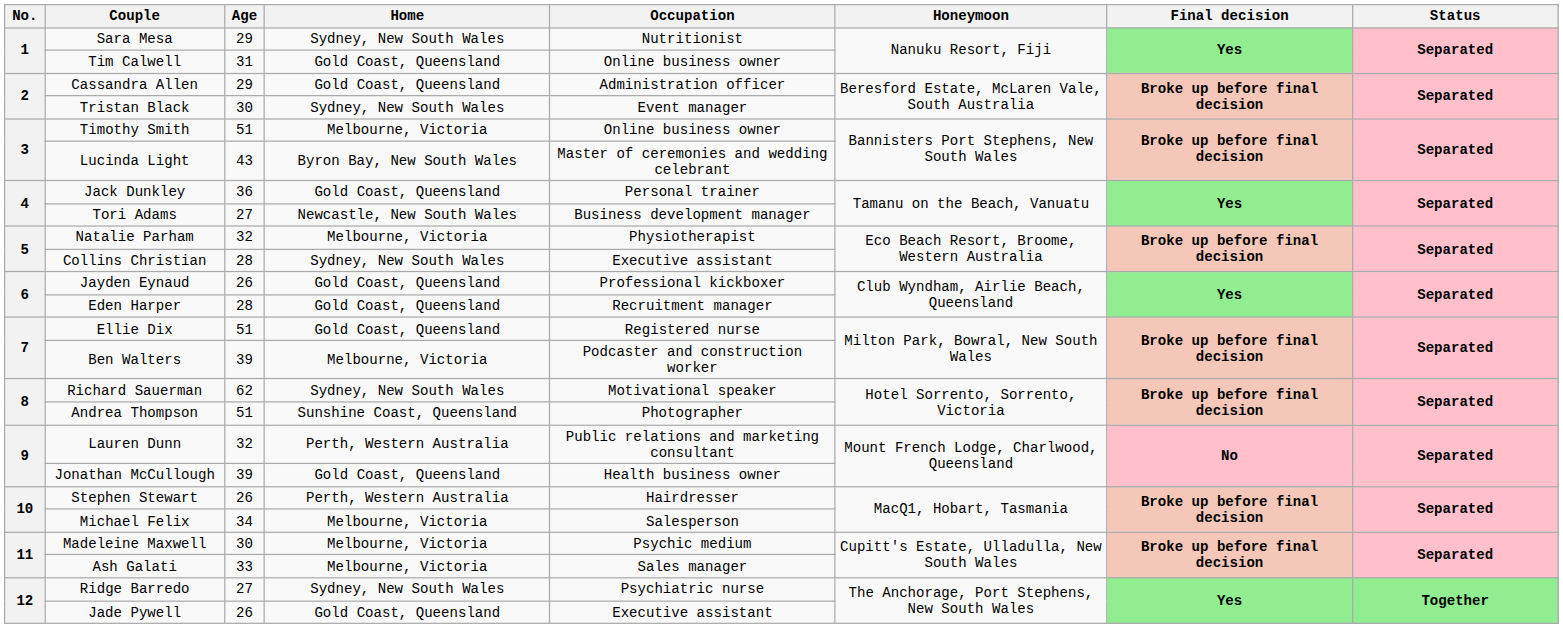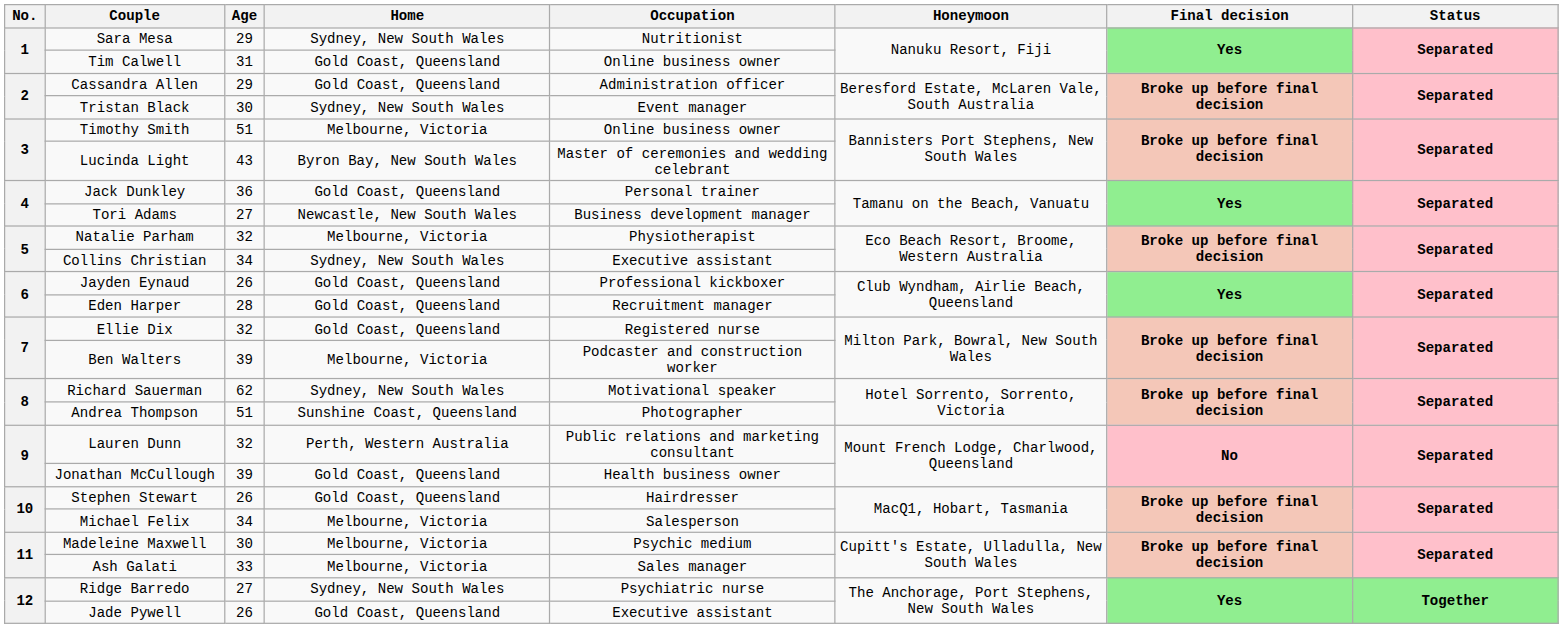(245, 261) 28 -> (245, 261) 34
(245, 329) 51 -> (245, 329) 32
(407, 498) Perth, Western Australia -> (407, 498) Gold Coast, Queensland
